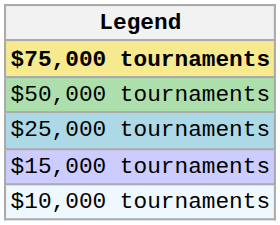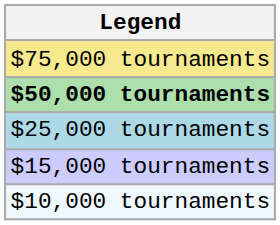(140, 59) bold -> (140, 59) normal
(140, 95) normal -> (140, 95) bold
